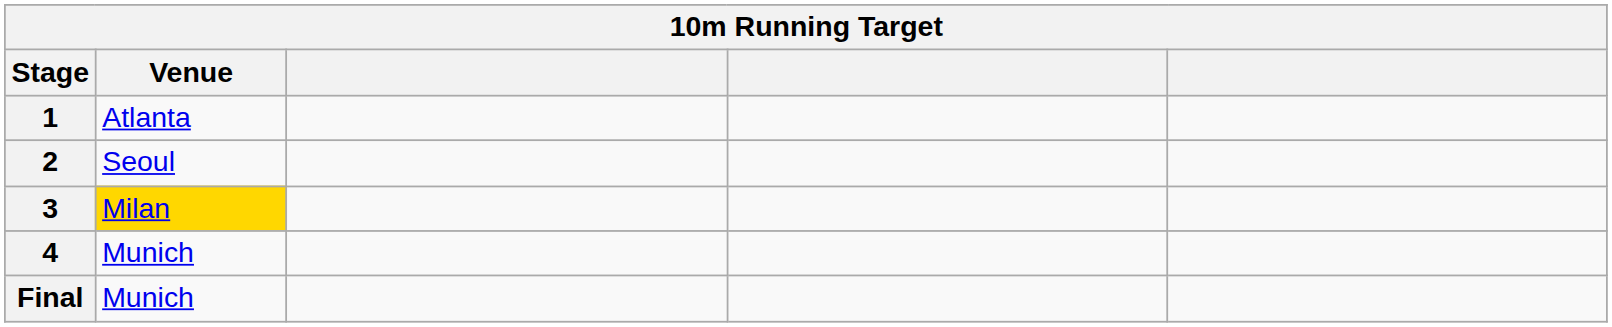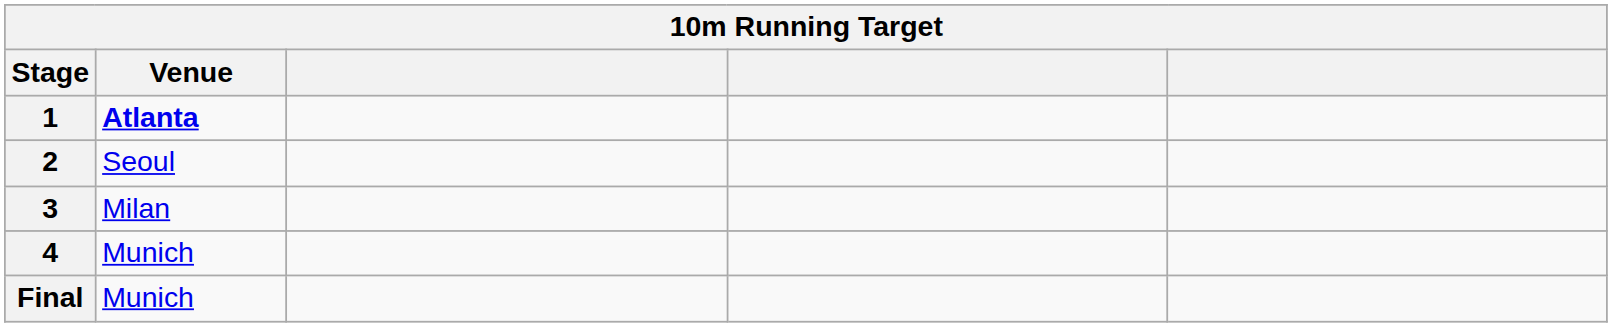(146, 117) normal -> (150, 117) bold
(136, 207) gold background -> (136, 207) no background
